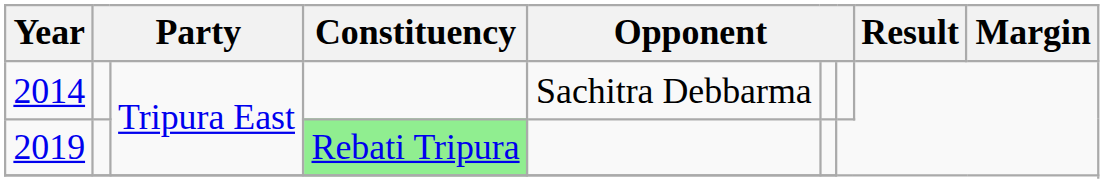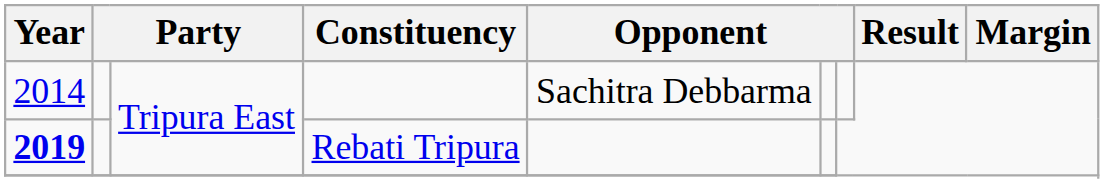(49, 146) normal -> (49, 146) bold
(416, 146) lightgreen background -> (416, 146) no background
